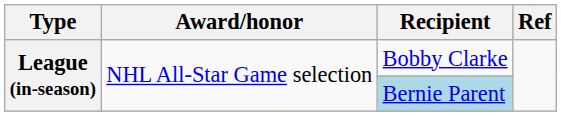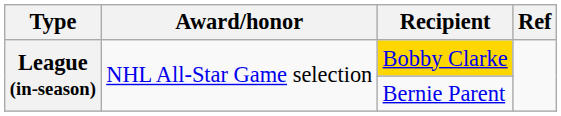(445, 57) no background -> (445, 57) gold background
(444, 93) lightblue background -> (444, 93) no background
